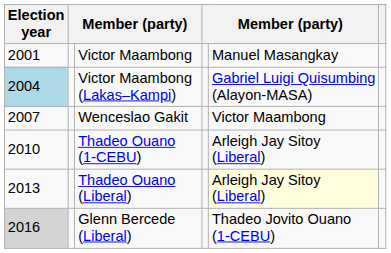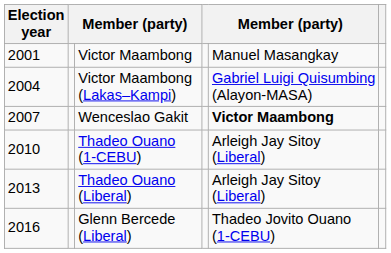(24, 86) lightblue background -> (24, 86) no background
(269, 118) normal -> (273, 118) bold
(266, 188) lightyellow background -> (266, 188) no background
(24, 228) lightgrey background -> (24, 228) no background
